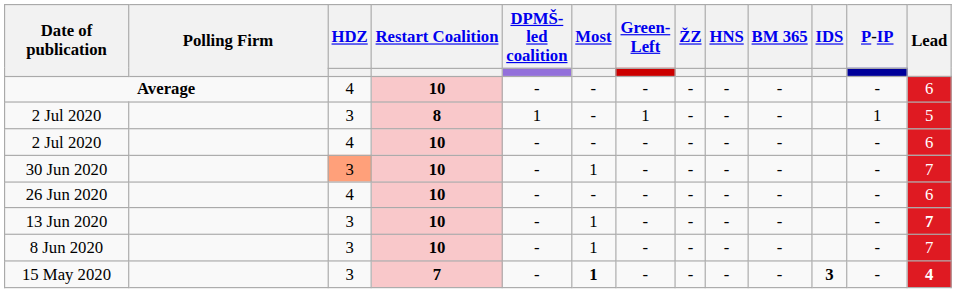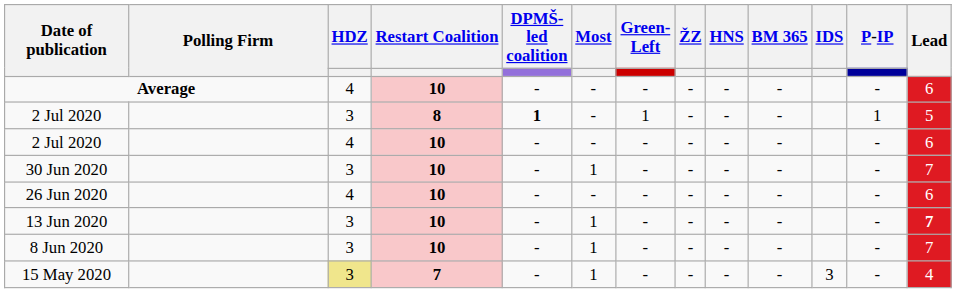(537, 116) normal -> (537, 116) bold
(350, 169) lightsalmon background -> (350, 169) no background
(350, 274) no background -> (350, 274) khaki background
(593, 274) bold -> (593, 274) normal
(829, 274) bold -> (829, 274) normal
(929, 274) bold -> (929, 274) normal
